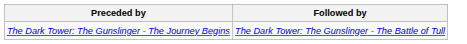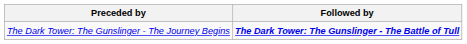(340, 31) normal -> (347, 30) bold
